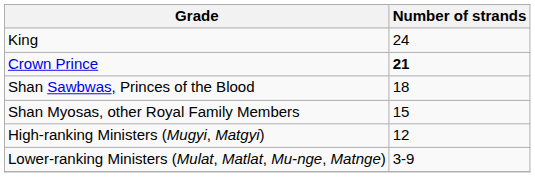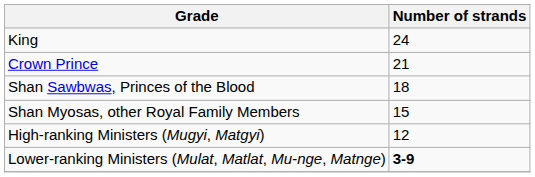(401, 64) bold -> (401, 64) normal
(404, 159) normal -> (404, 159) bold
